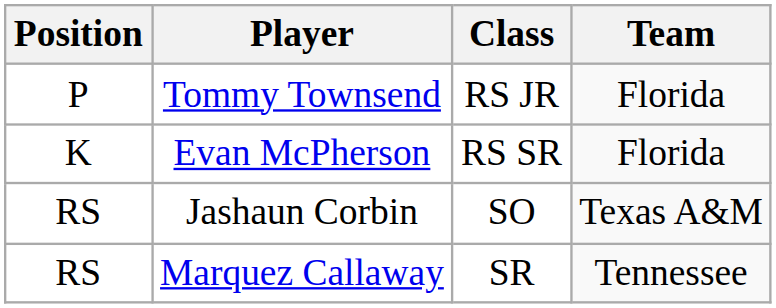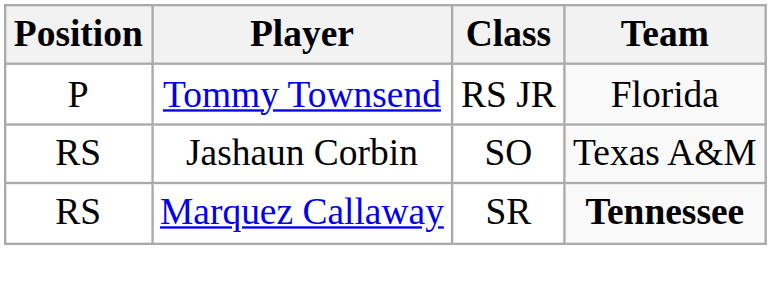- row: (302, 152)
(671, 271) normal -> (665, 212) bold
